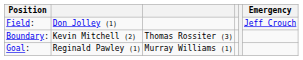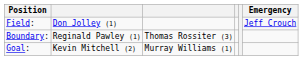(94, 37) Kevin Mitchell (2) -> (97, 37) Reginald Pawley (1)
(97, 49) Reginald Pawley (1) -> (94, 49) Kevin Mitchell (2)
